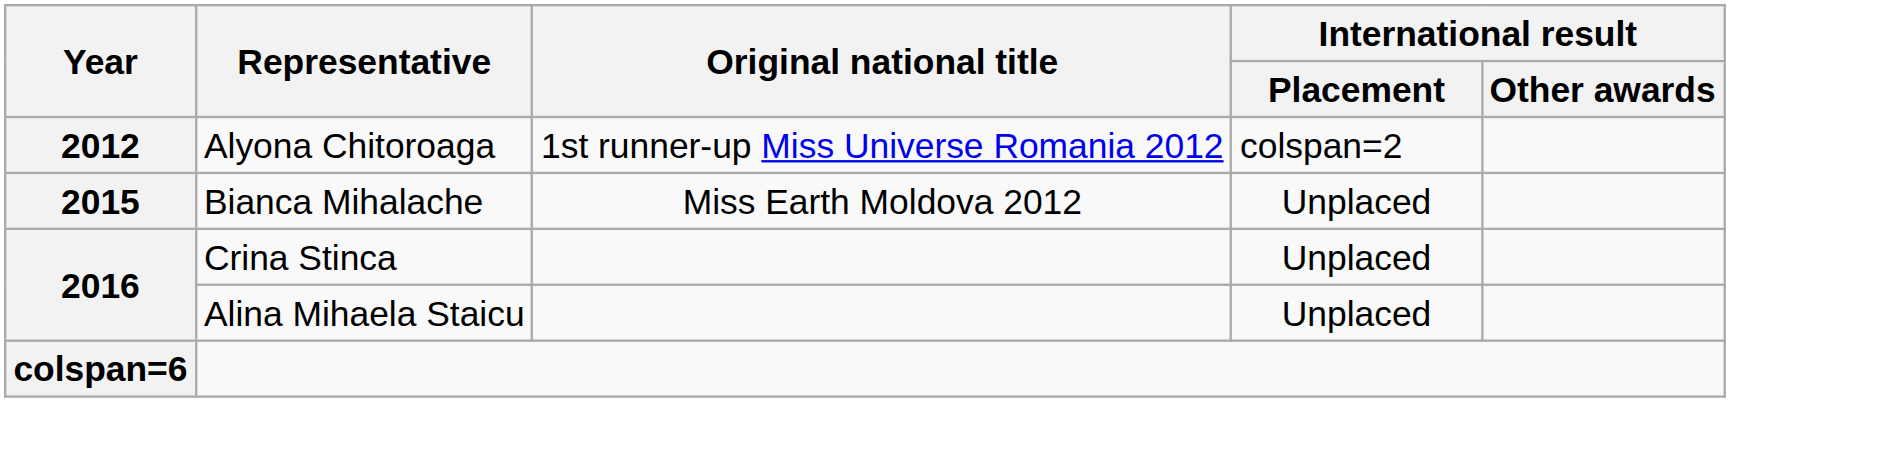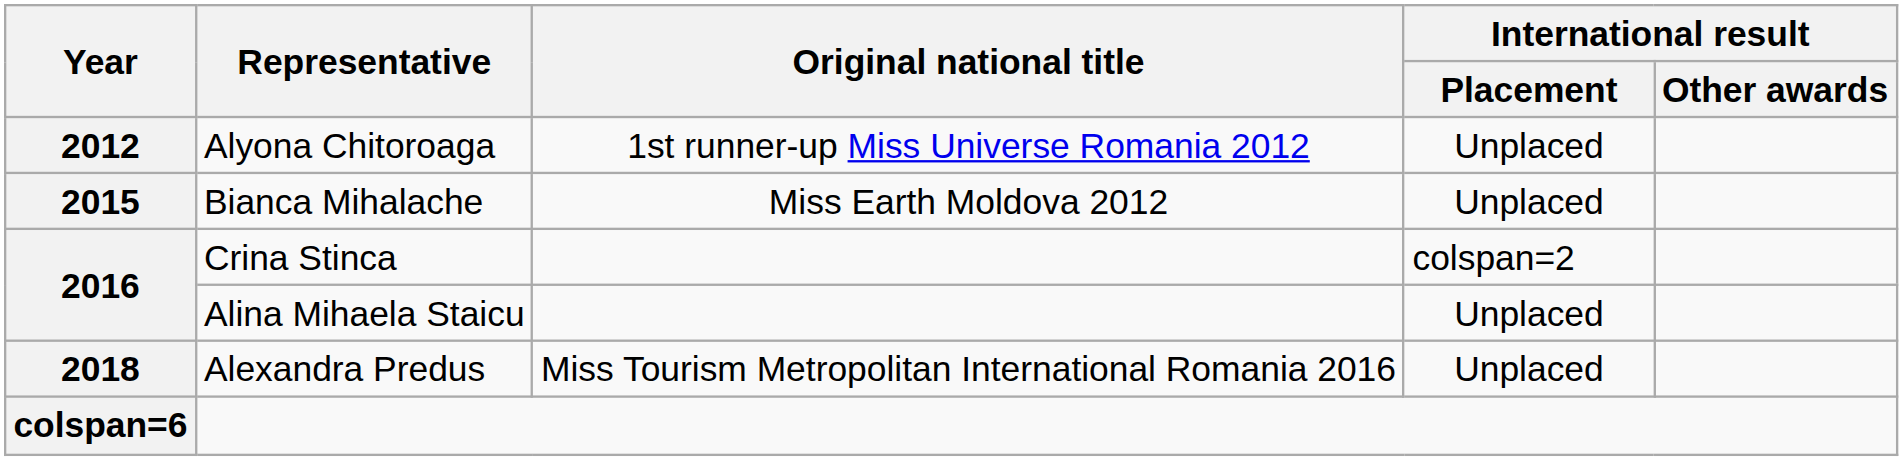(1321, 146) colspan=2 -> (1529, 146) Unplaced
(1357, 258) Unplaced -> (1494, 258) colspan=2
+ row: (345, 370)
